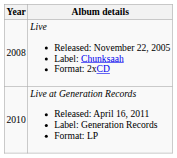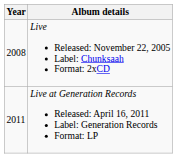(16, 119) 2010 -> (16, 119) 2011
